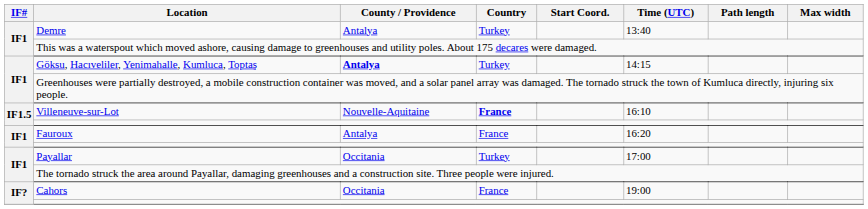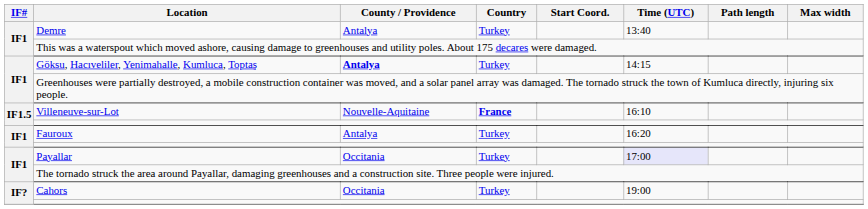(493, 133) France -> (494, 133) Turkey
(638, 156) no background -> (638, 156) lavender background
(493, 190) France -> (494, 190) Turkey
